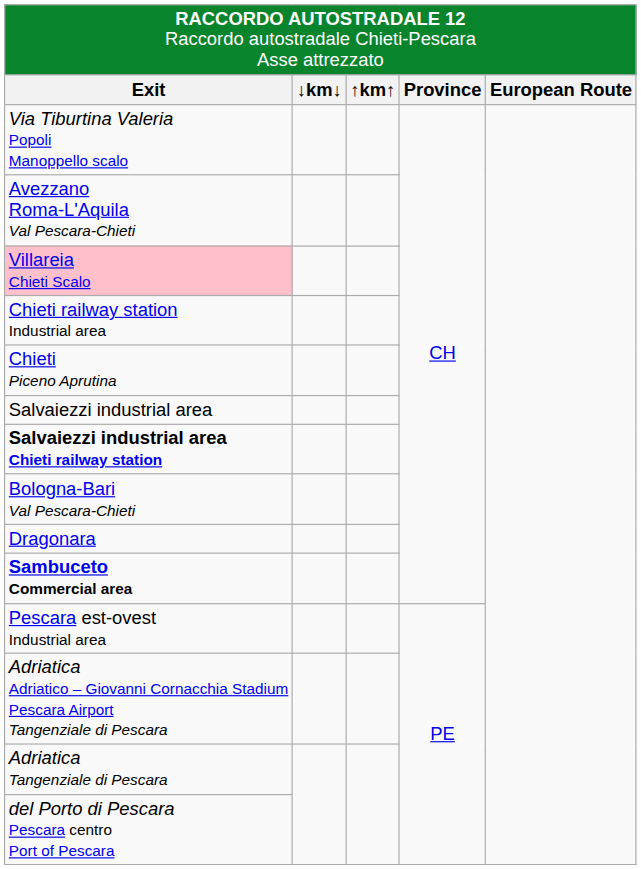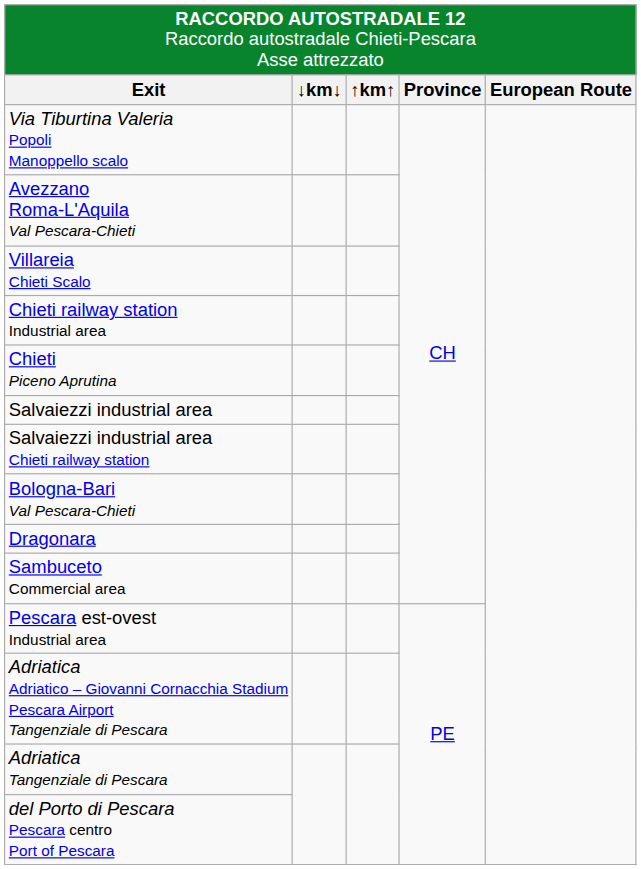(50, 270) pink background -> (50, 270) no background
(118, 449) bold -> (111, 449) normal
(71, 578) bold -> (67, 578) normal
